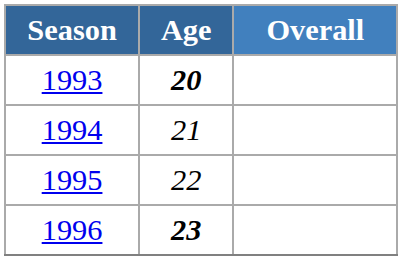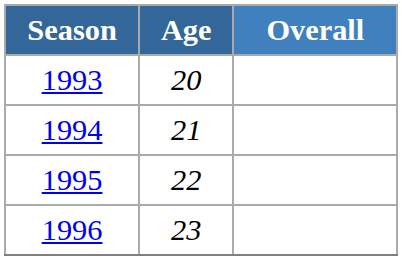(186, 79) bold -> (186, 79) normal
(186, 230) bold -> (186, 230) normal
